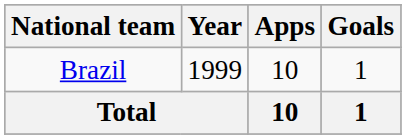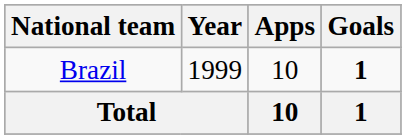(361, 69) normal -> (361, 69) bold
